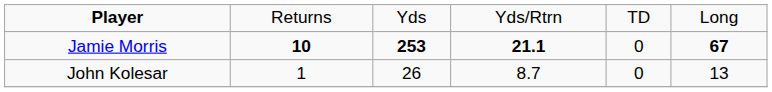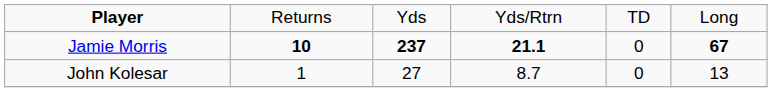(411, 45) 253 -> (411, 45) 237
(411, 73) 26 -> (411, 73) 27
